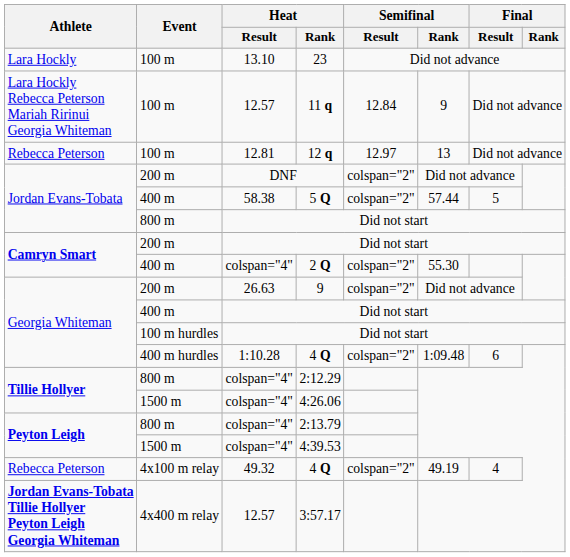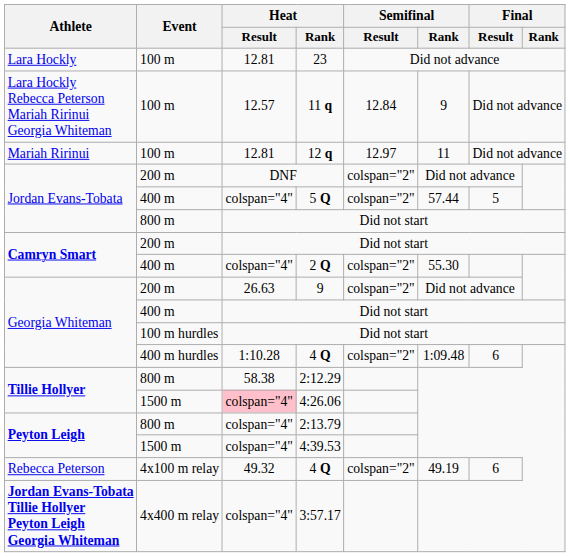(259, 60) 13.10 -> (259, 60) 12.81
(56, 153) Rebecca Peterson -> (49, 153) Mariah Ririnui
(444, 153) 13 -> (444, 153) 11
(259, 198) 58.38 -> (259, 198) colspan="4"
(259, 379) colspan="4" -> (259, 379) 58.38
(259, 401) no background -> (259, 401) pink background
(496, 469) 4 -> (496, 469) 6
(259, 516) 12.57 -> (259, 516) colspan="4"
